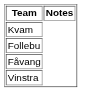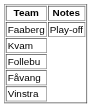+ row: (26, 29)
